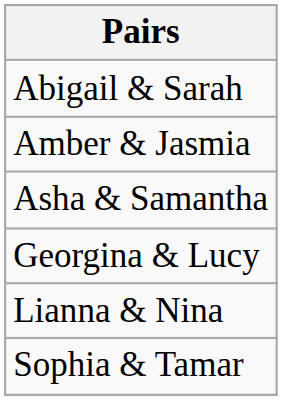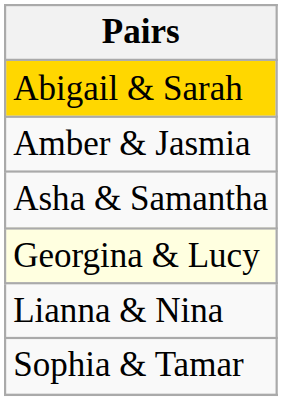(128, 87) no background -> (128, 87) gold background
(136, 254) no background -> (136, 254) lightyellow background
